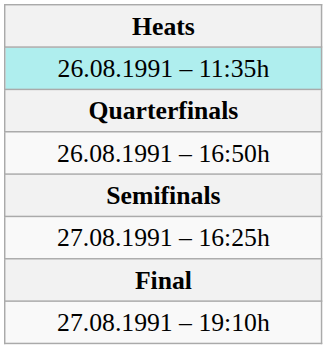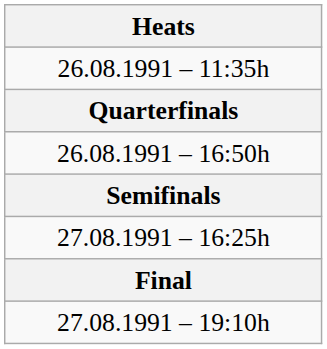(163, 67) paleturquoise background -> (163, 67) no background
